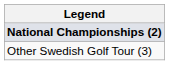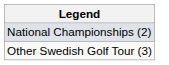(84, 32) bold -> (79, 32) normal
